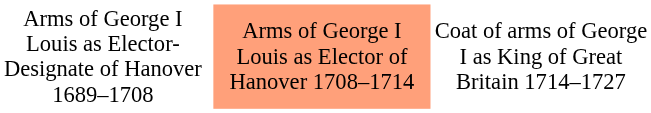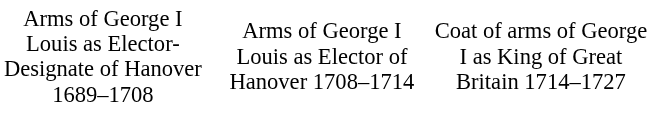(322, 56) lightsalmon background -> (322, 56) no background
